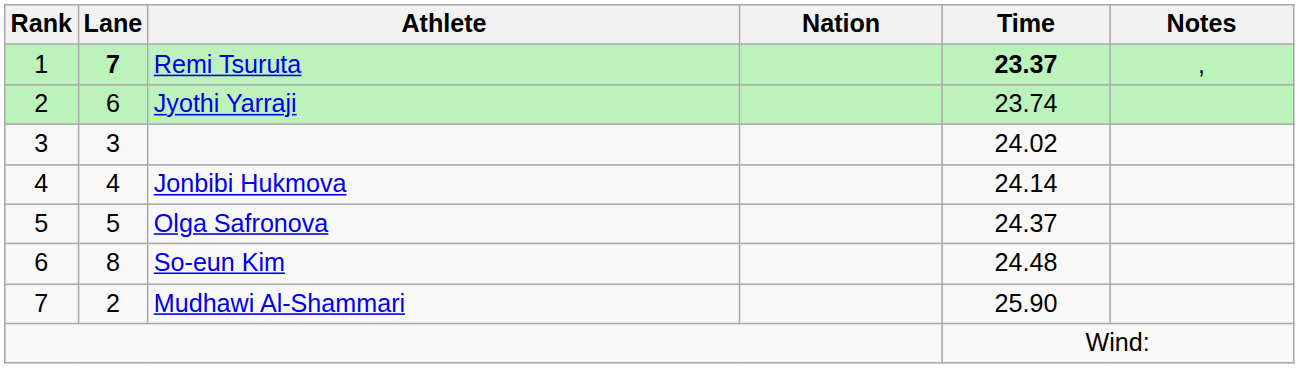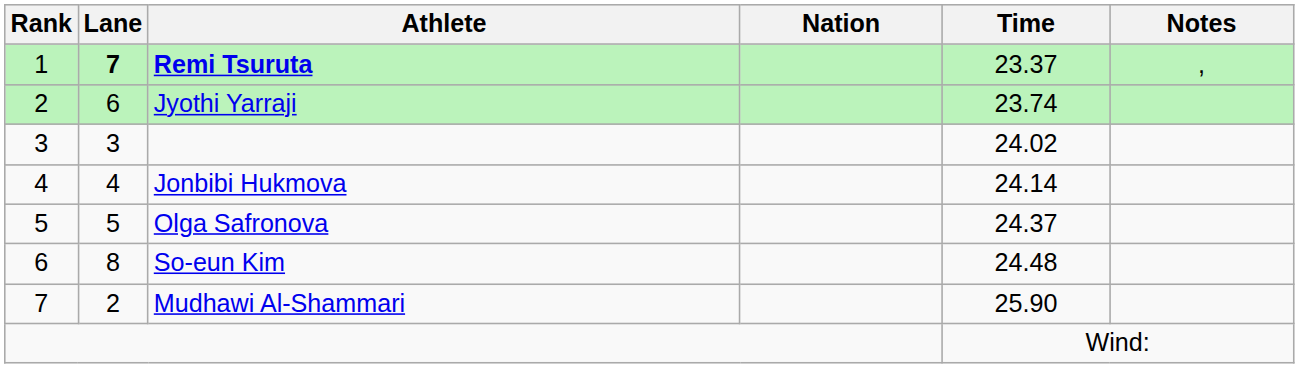(228, 64) normal -> (233, 64) bold
(1026, 64) bold -> (1026, 64) normal
